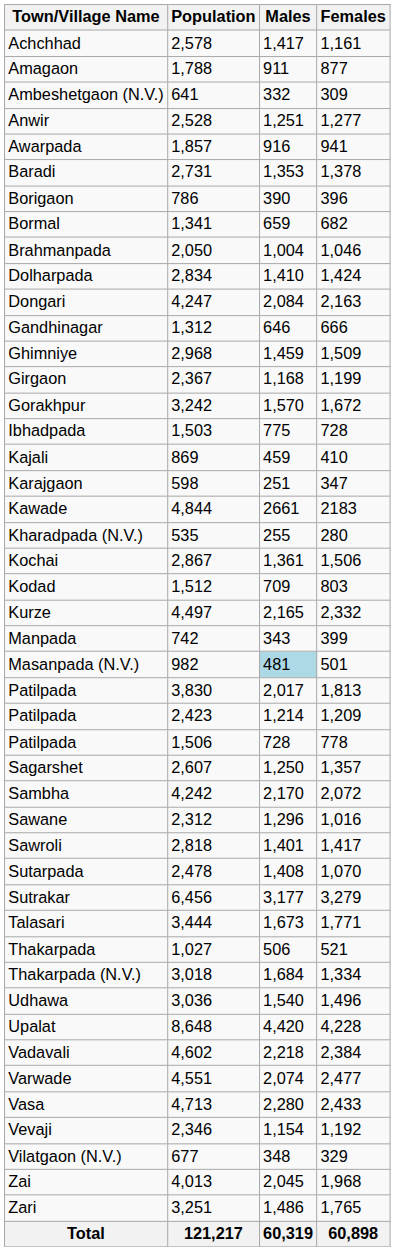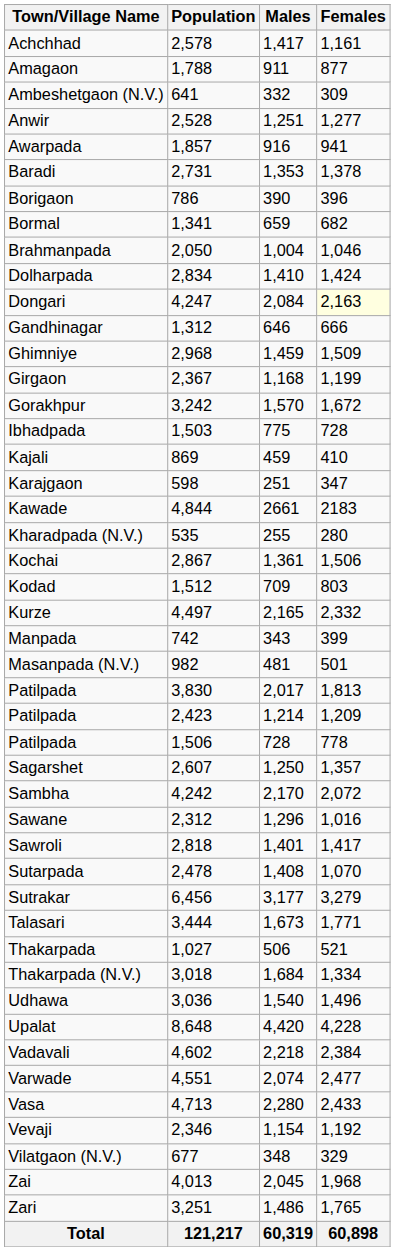(341, 302) no background -> (341, 302) lightyellow background
(277, 664) lightblue background -> (277, 664) no background
